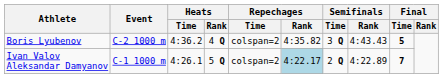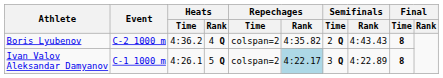(335, 40) 3 Q -> (335, 40) 2 Q
(402, 40) 5 -> (402, 40) 8
(335, 61) 2 Q -> (335, 61) 3 Q
(402, 61) 7 -> (402, 61) 8
